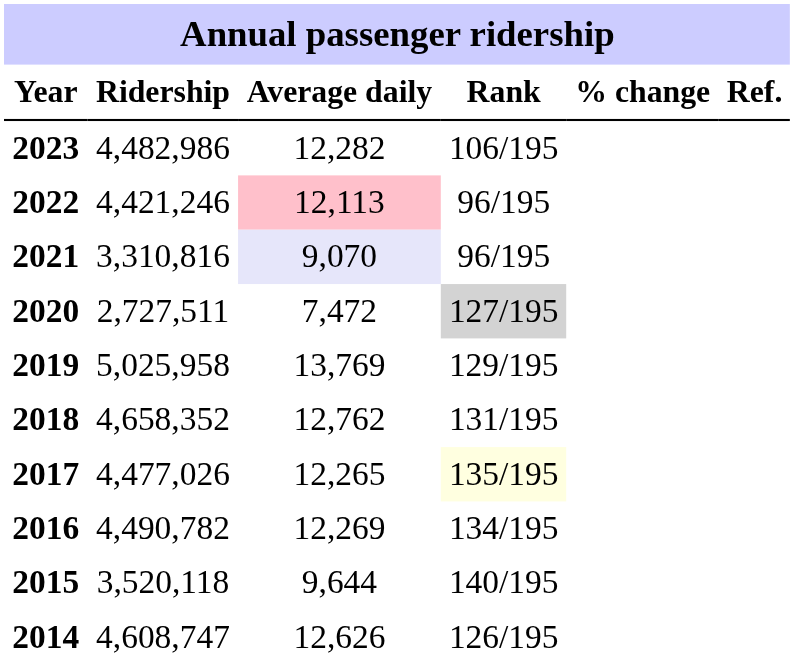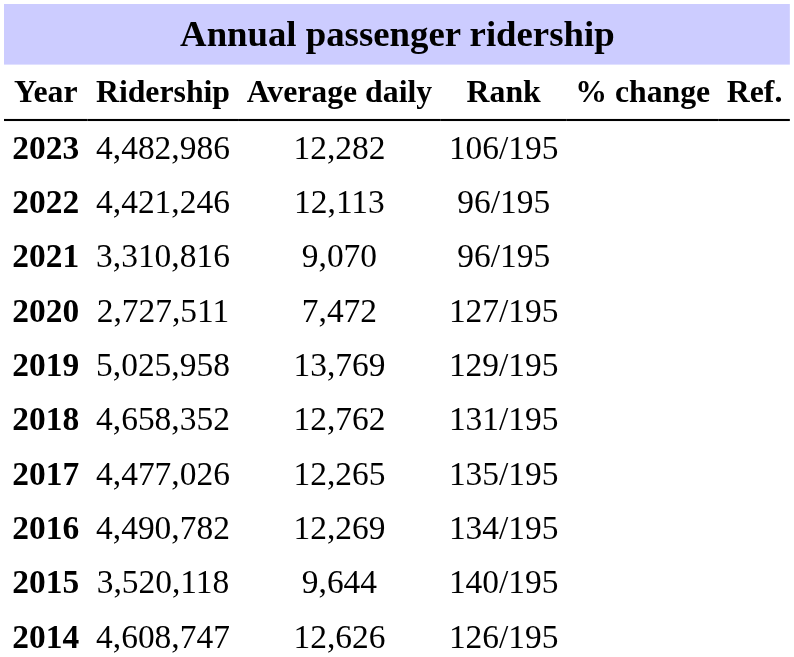(339, 202) pink background -> (339, 202) no background
(339, 256) lavender background -> (339, 256) no background
(504, 310) lightgrey background -> (504, 310) no background
(504, 473) lightyellow background -> (504, 473) no background
